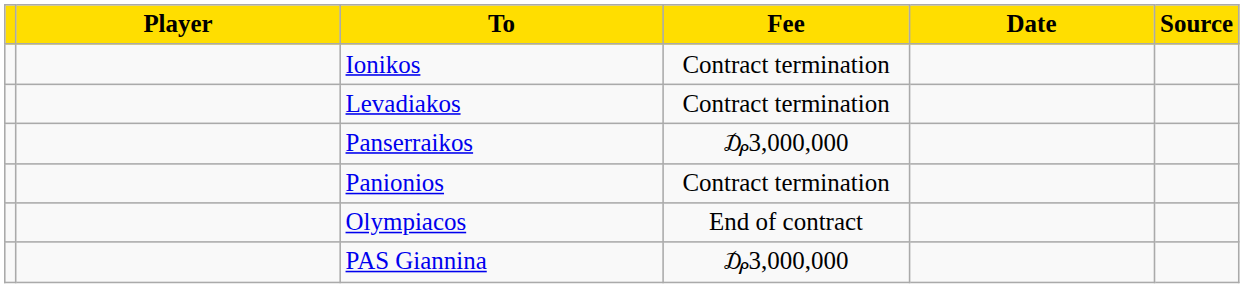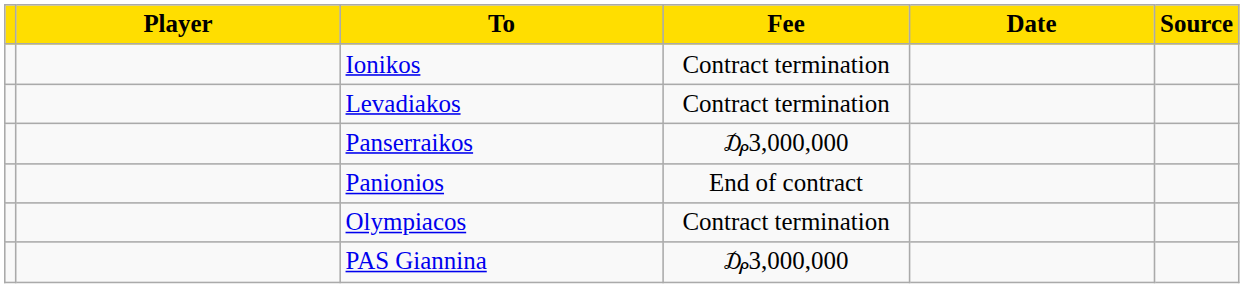(786, 182) Contract termination -> (786, 182) End of contract
(786, 222) End of contract -> (786, 222) Contract termination
